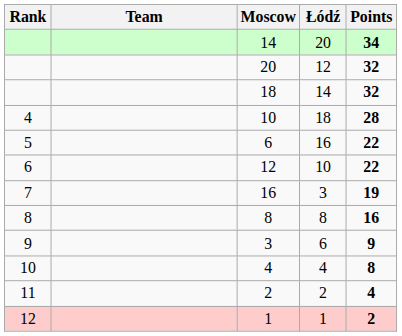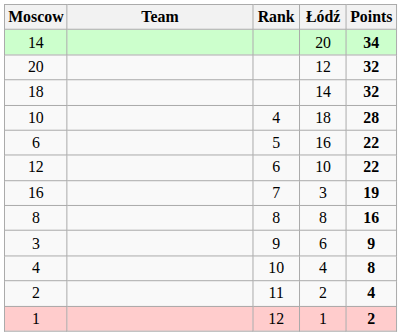columns swapped: (28, 17) <-> (268, 17)
